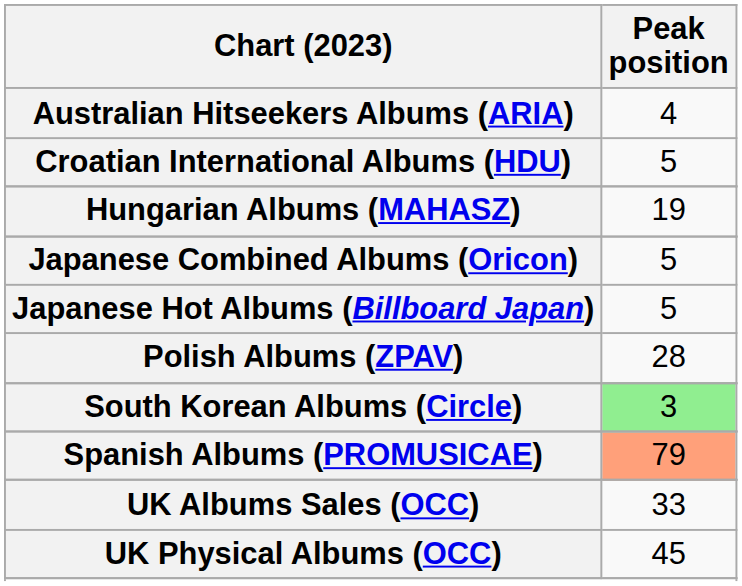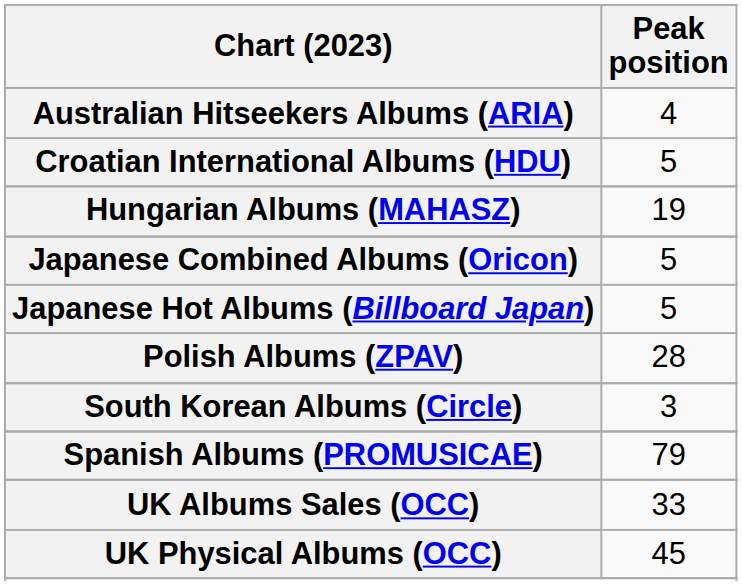(669, 406) lightgreen background -> (669, 406) no background
(669, 455) lightsalmon background -> (669, 455) no background
